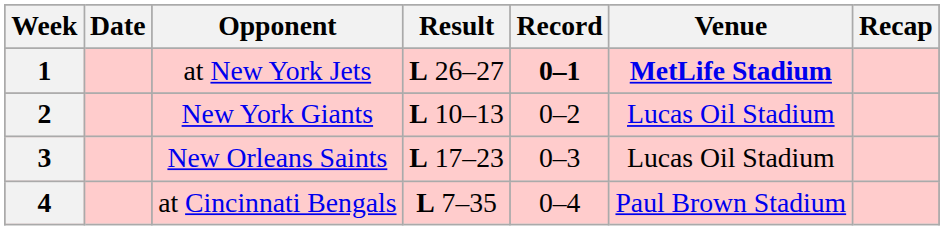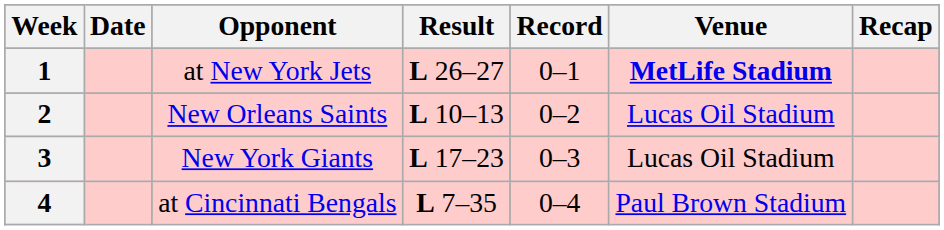(560, 70) bold -> (560, 70) normal
(277, 114) New York Giants -> (277, 114) New Orleans Saints
(277, 158) New Orleans Saints -> (277, 158) New York Giants
